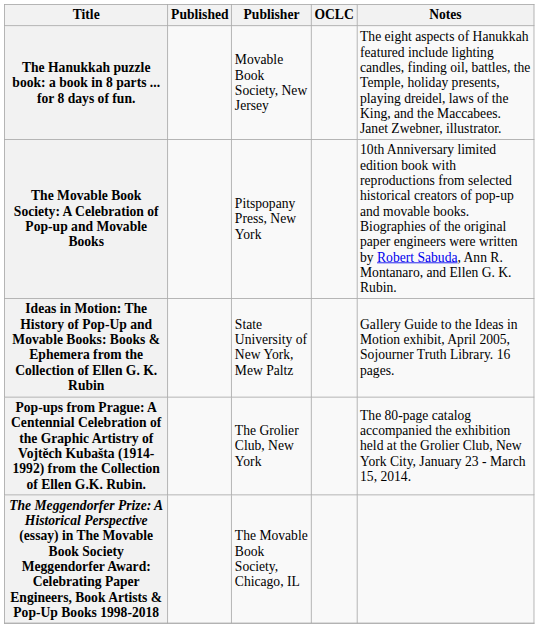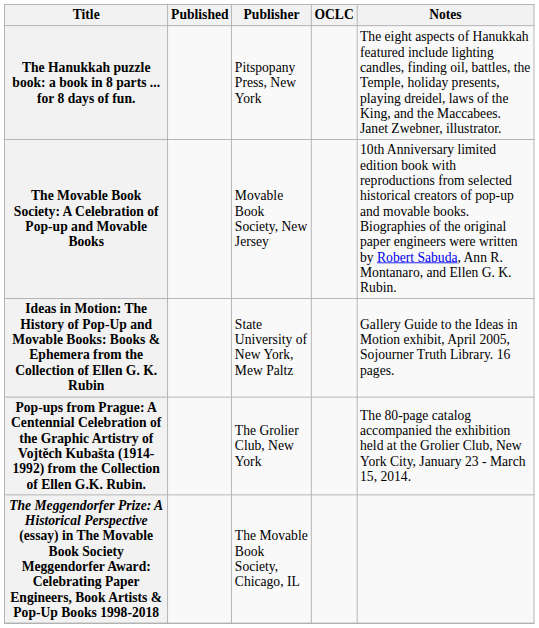(271, 82) Movable Book Society, New Jersey -> (265, 82) Pitspopany Press, New York
(265, 219) Pitspopany Press, New York -> (271, 219) Movable Book Society, New Jersey
